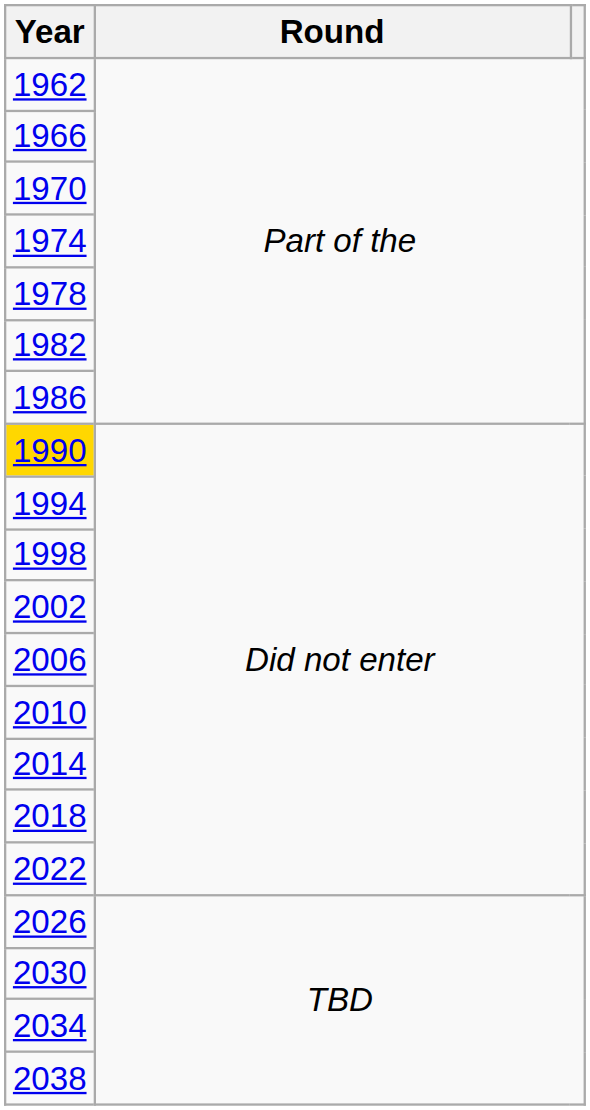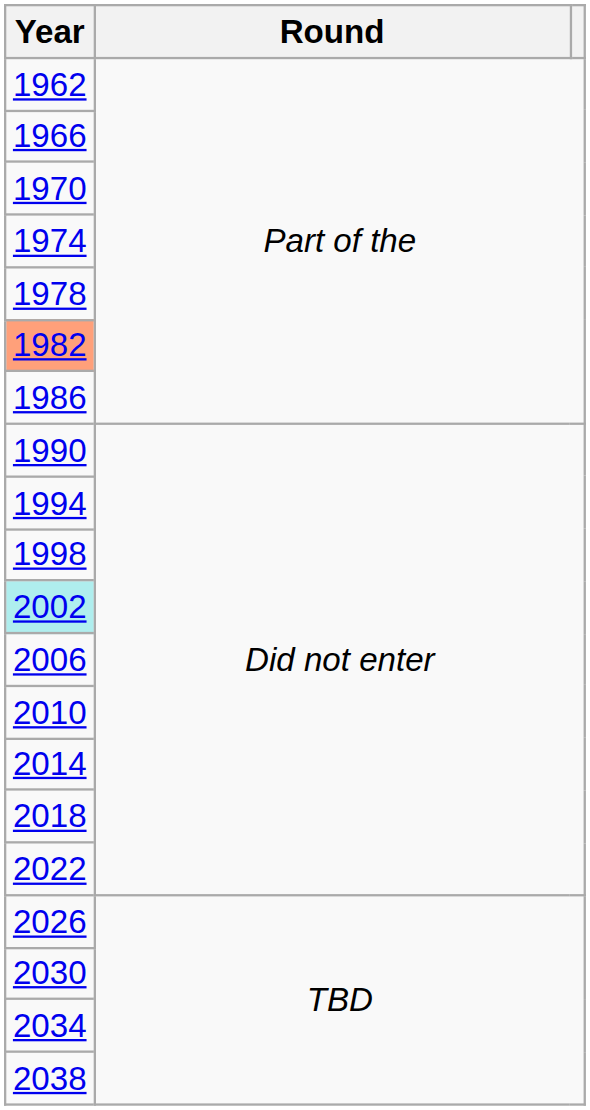(50, 346) no background -> (50, 346) lightsalmon background
(50, 450) gold background -> (50, 450) no background
(50, 607) no background -> (50, 607) paleturquoise background
